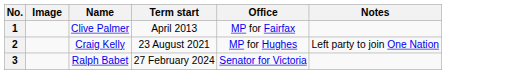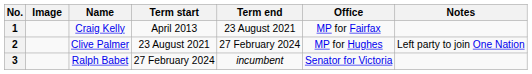+ column: (260, 12)
(100, 28) Clive Palmer -> (100, 28) Craig Kelly
(100, 45) Craig Kelly -> (100, 45) Clive Palmer
